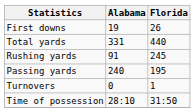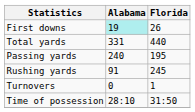(113, 27) no background -> (113, 27) paleturquoise background
rows swapped: (42, 56) <-> (42, 71)
